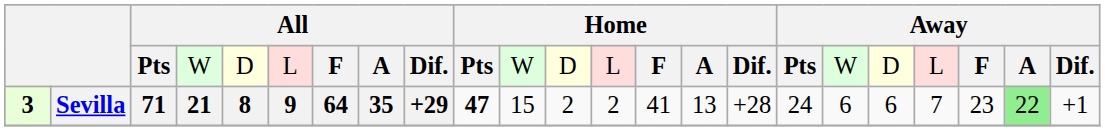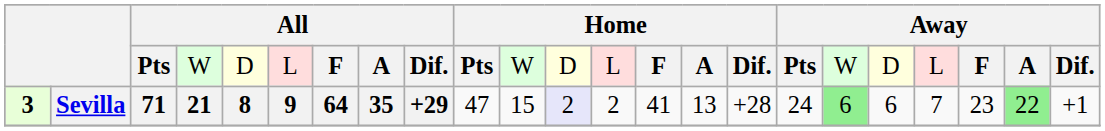(477, 105) bold -> (477, 105) normal
(568, 105) no background -> (568, 105) lavender background
(845, 105) no background -> (845, 105) lightgreen background
